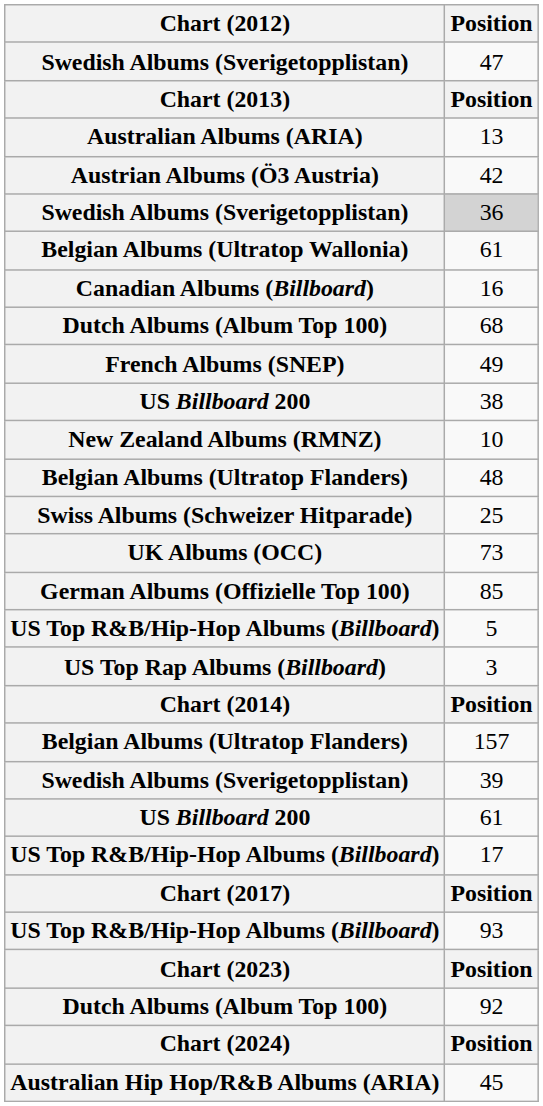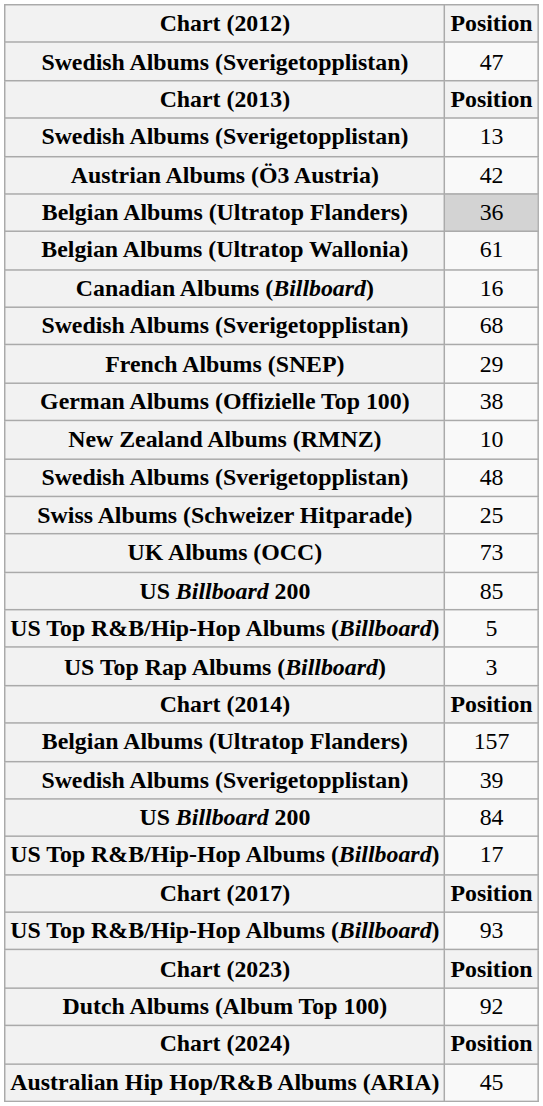(225, 136) Australian Albums (ARIA) -> (225, 136) Swedish Albums (Sverigetopplistan)
(225, 212) Swedish Albums (Sverigetopplistan) -> (225, 212) Belgian Albums (Ultratop Flanders)
(225, 325) Dutch Albums (Album Top 100) -> (225, 325) Swedish Albums (Sverigetopplistan)
(492, 363) 49 -> (492, 363) 29
(225, 401) US Billboard 200 -> (225, 401) German Albums (Offizielle Top 100)
(225, 477) Belgian Albums (Ultratop Flanders) -> (225, 477) Swedish Albums (Sverigetopplistan)
(225, 590) German Albums (Offizielle Top 100) -> (225, 590) US Billboard 200
(492, 817) 61 -> (492, 817) 84
